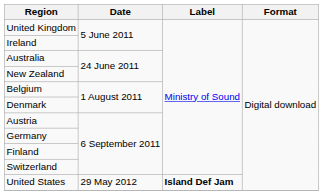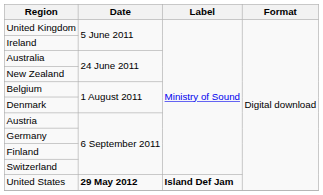(109, 182) normal -> (109, 182) bold
